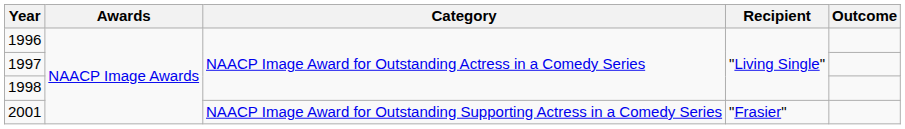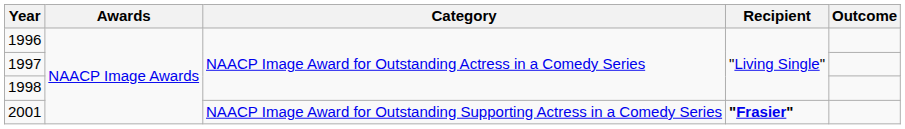(758, 111) normal -> (761, 111) bold
